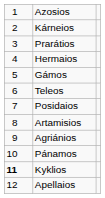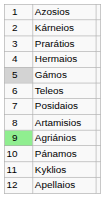(12, 75) no background -> (12, 75) lightgrey background
(12, 138) no background -> (12, 138) lightgreen background
(12, 169) bold -> (12, 169) normal
